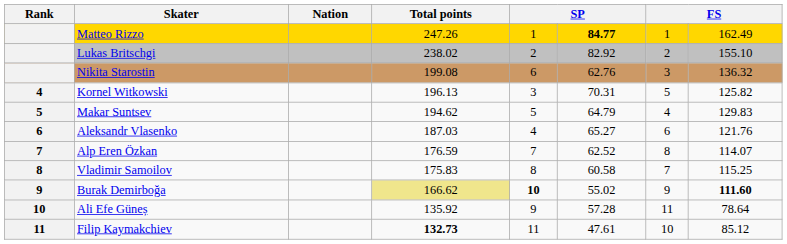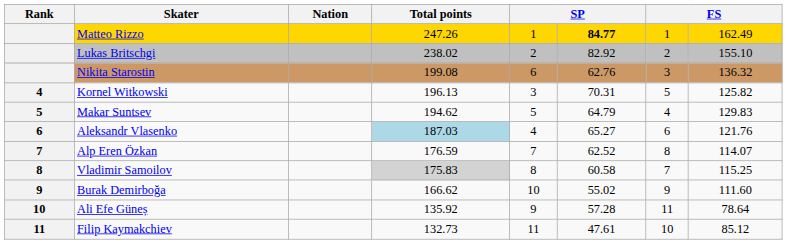(441, 131) no background -> (441, 131) lightblue background
(441, 170) no background -> (441, 170) lightgrey background
(441, 190) khaki background -> (441, 190) no background
(533, 190) bold -> (533, 190) normal
(735, 190) bold -> (735, 190) normal
(441, 229) bold -> (441, 229) normal
